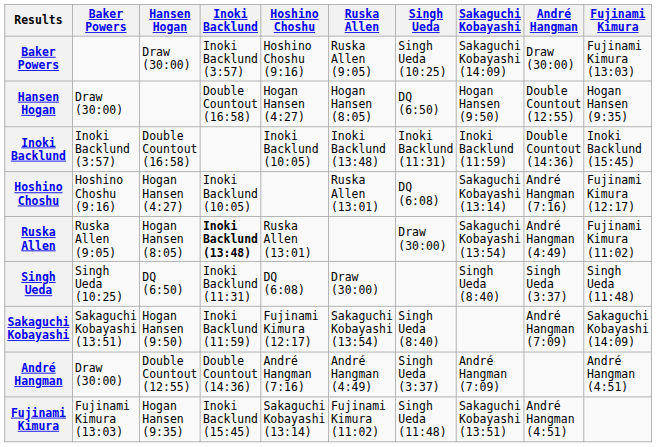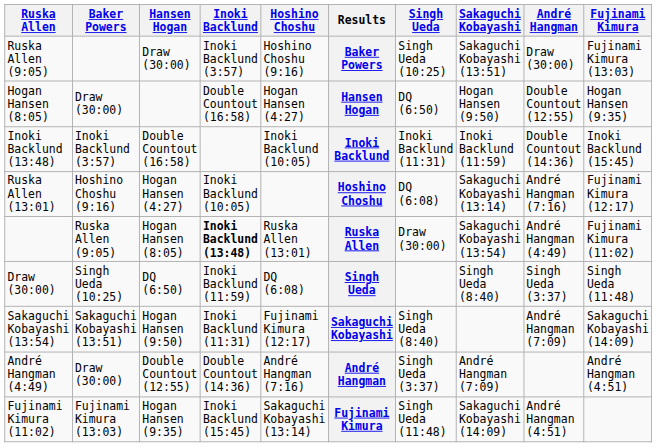columns swapped: (38, 20) <-> (362, 20)
(490, 59) Sakaguchi Kobayashi (14:09) -> (490, 59) Sakaguchi Kobayashi (13:51)
(230, 284) Inoki Backlund (11:31) -> (230, 284) Inoki Backlund (11:59)
(230, 329) Inoki Backlund (11:59) -> (230, 329) Inoki Backlund (11:31)
(490, 419) Sakaguchi Kobayashi (13:51) -> (490, 419) Sakaguchi Kobayashi (14:09)
